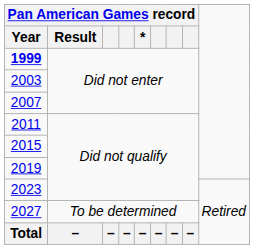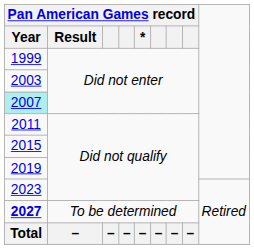(26, 59) bold -> (26, 59) normal
(26, 102) no background -> (26, 102) paleturquoise background
(26, 211) normal -> (26, 211) bold
